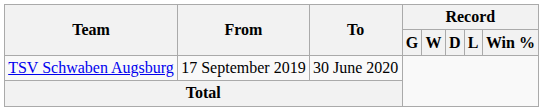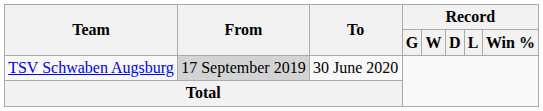(243, 67) no background -> (243, 67) lightgrey background
